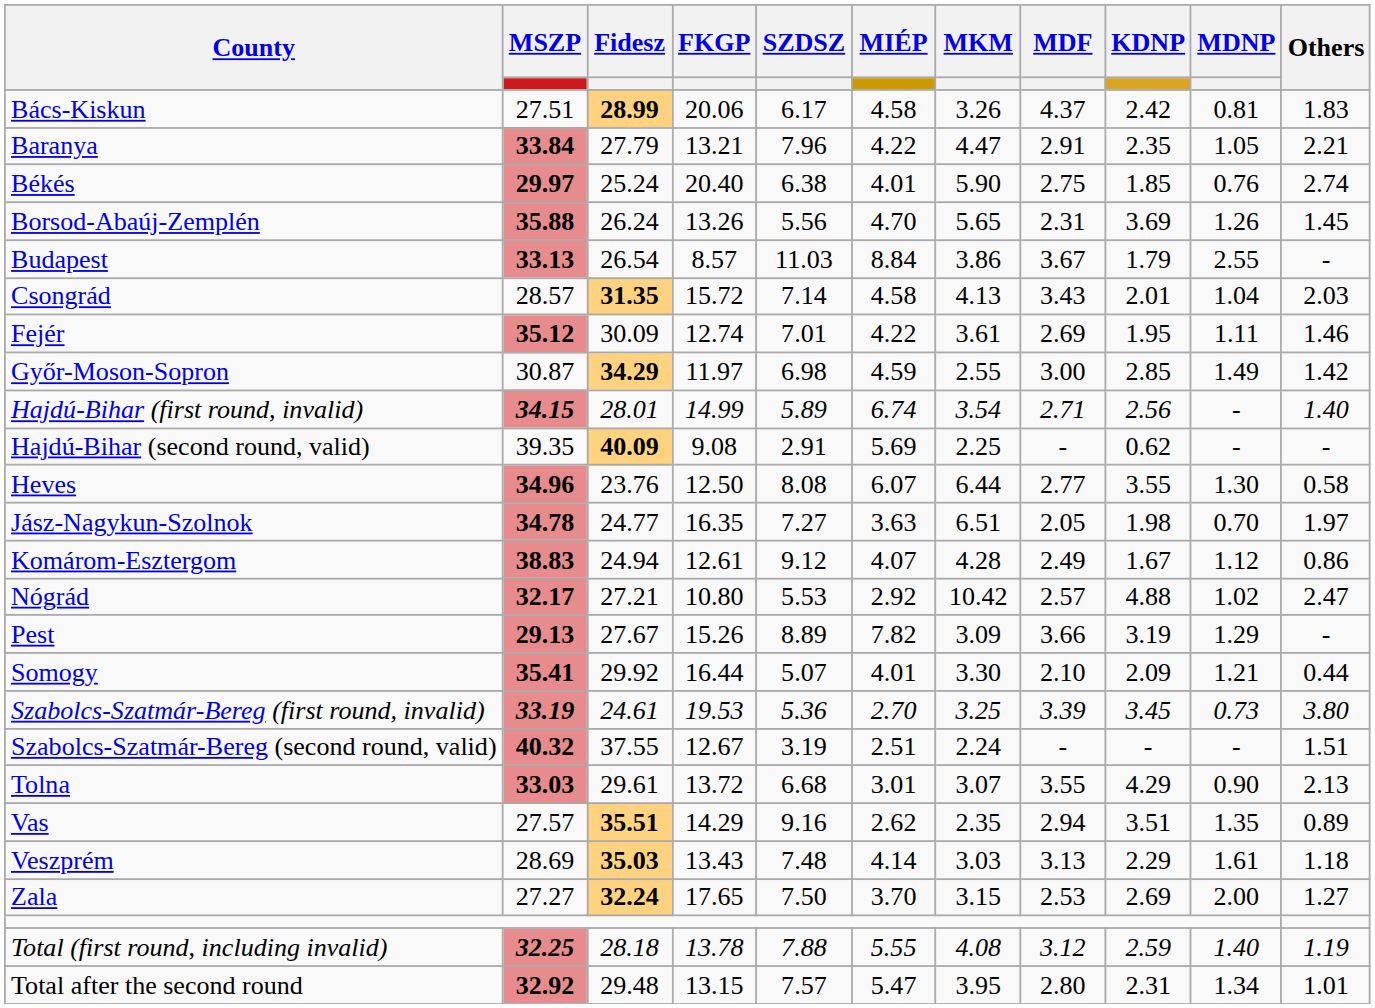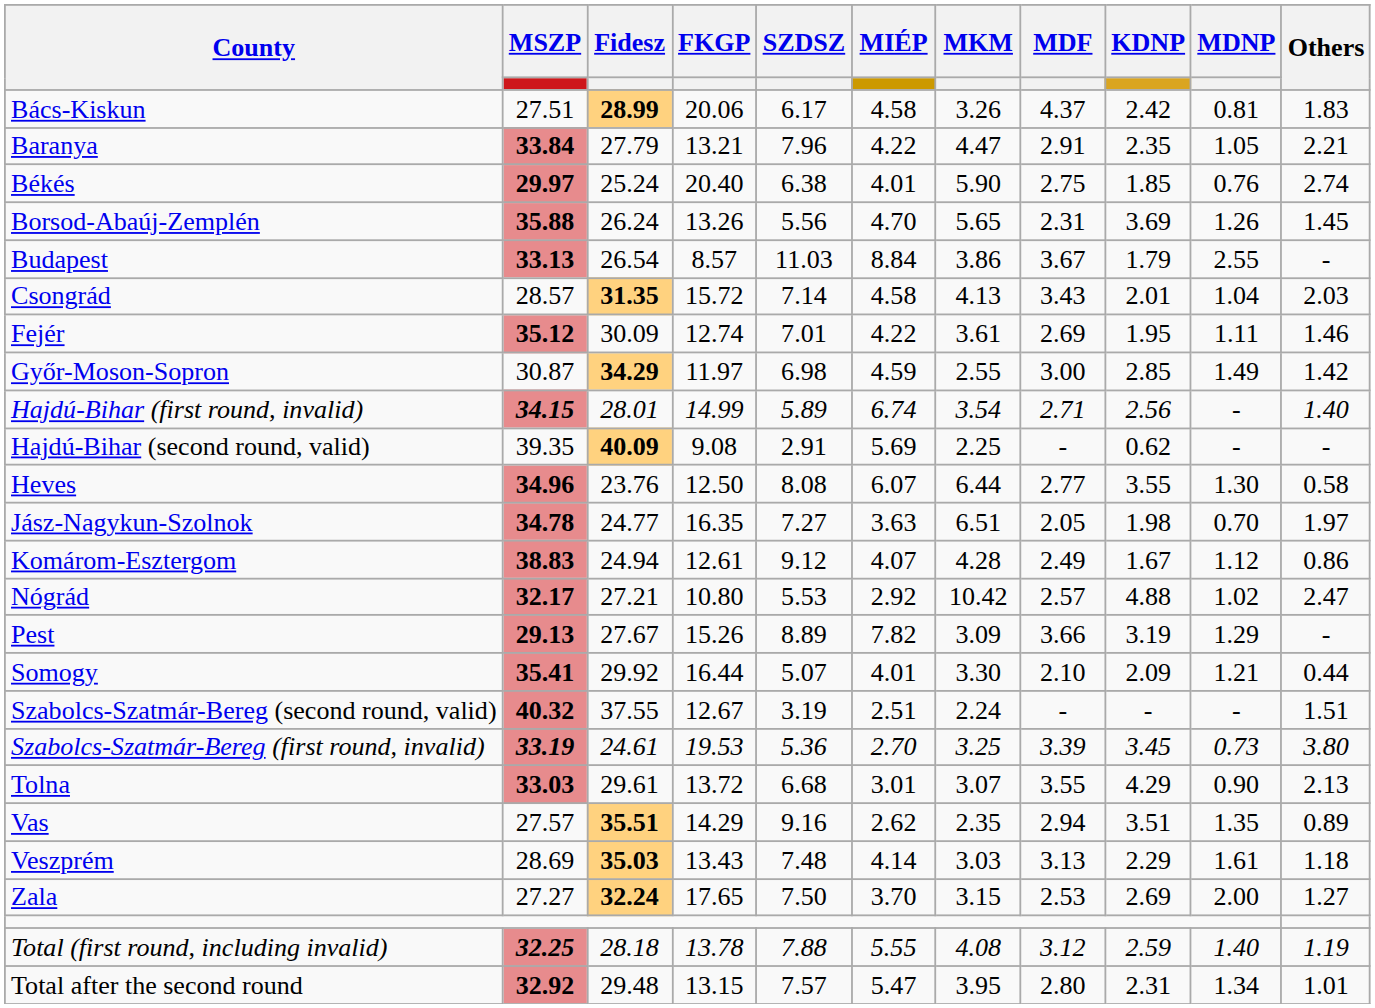rows swapped: (248, 710) <-> (254, 747)
